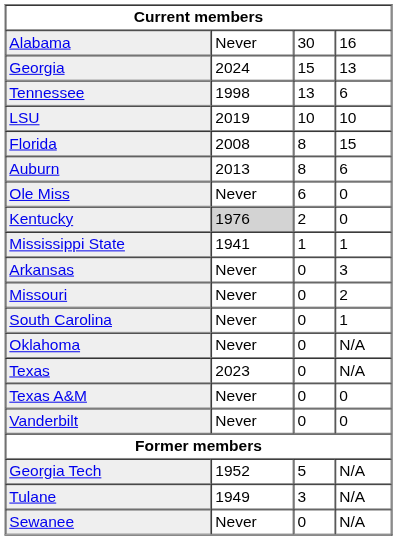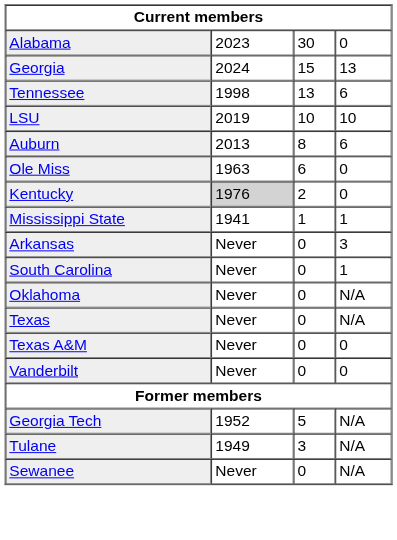(236, 42) Never -> (233, 42) 2023
(348, 42) 16 -> (344, 42) 0
- row: (33, 143)
(236, 194) Never -> (233, 168) 1963
- row: (38, 295)
(233, 370) 2023 -> (236, 320) Never
